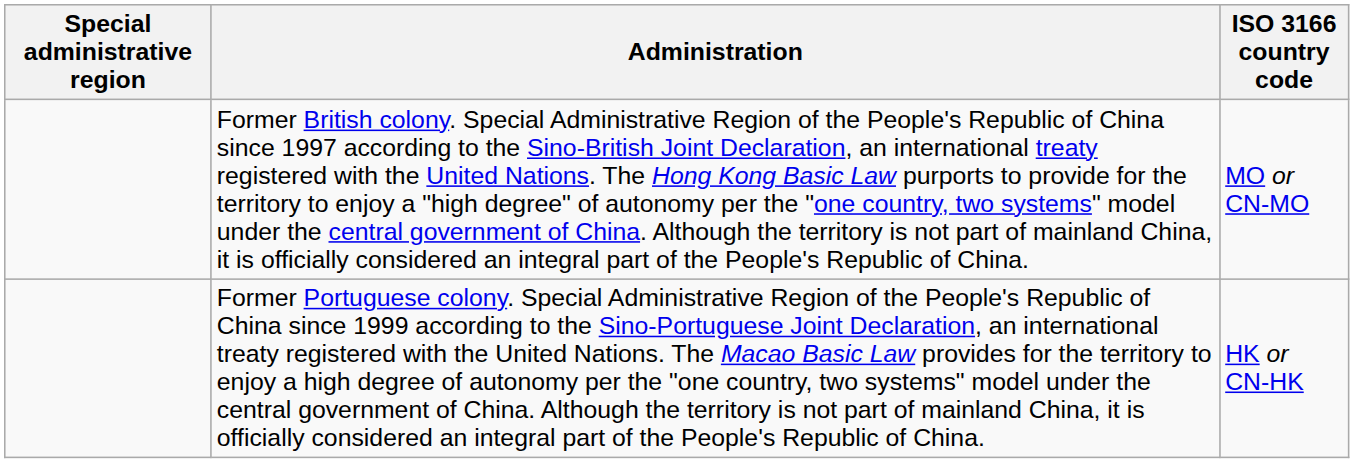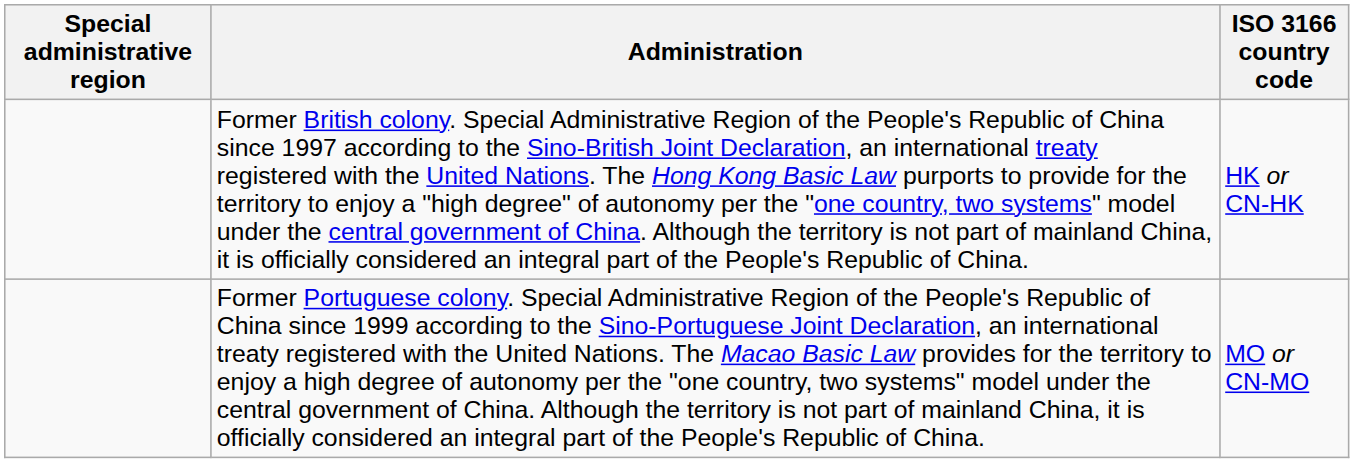(1267, 189) MO or CN-MO -> (1264, 189) HK or CN-HK
(1264, 367) HK or CN-HK -> (1267, 367) MO or CN-MO
